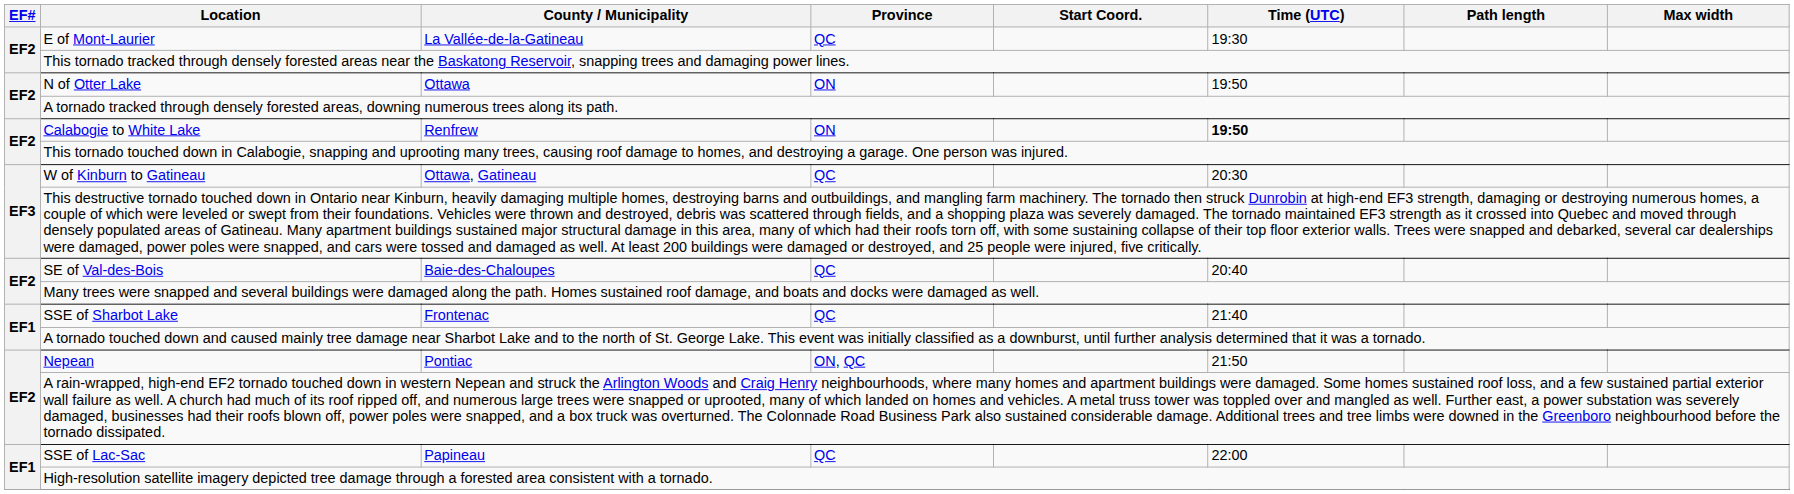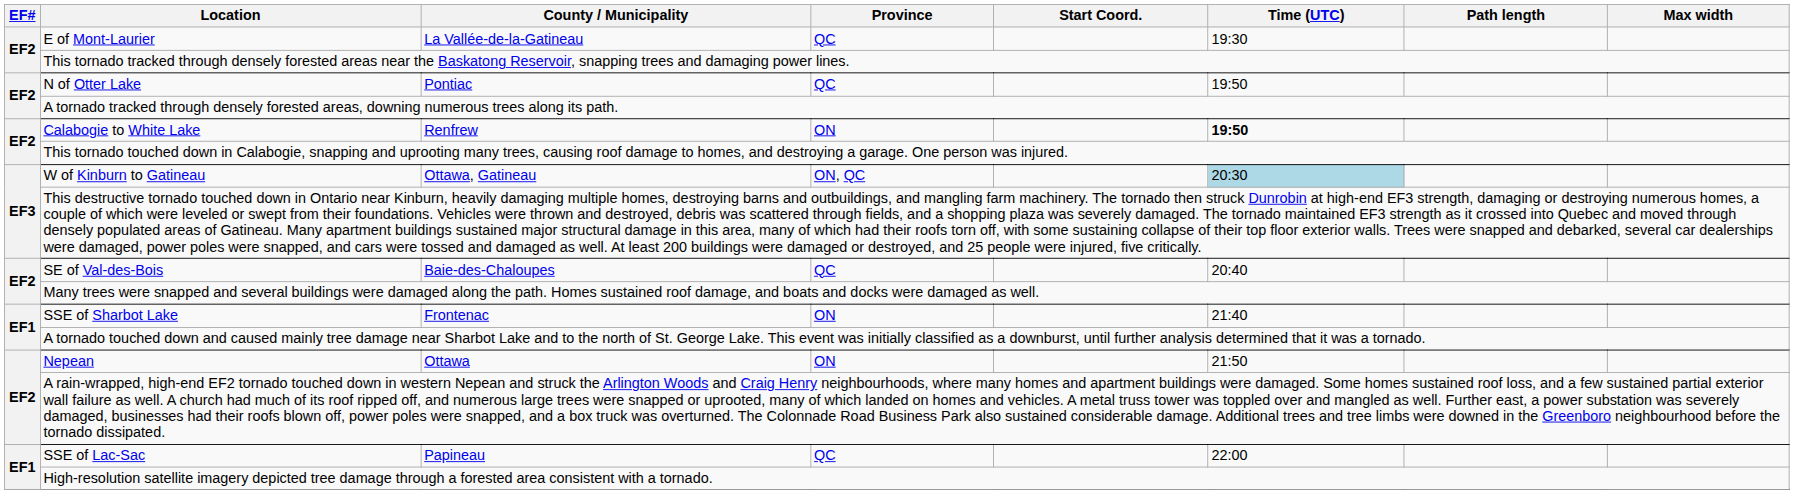(447, 84) Ottawa -> (448, 84) Pontiac
(825, 84) ON -> (825, 84) QC
(825, 175) QC -> (840, 175) ON, QC
(1229, 175) no background -> (1229, 175) lightblue background
(825, 315) QC -> (825, 315) ON
(448, 361) Pontiac -> (447, 361) Ottawa
(840, 361) ON, QC -> (825, 361) ON
